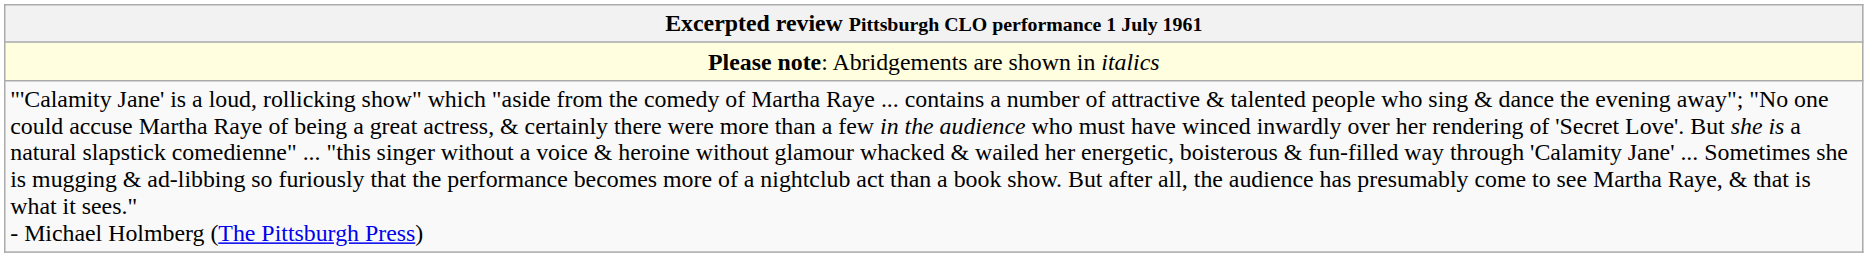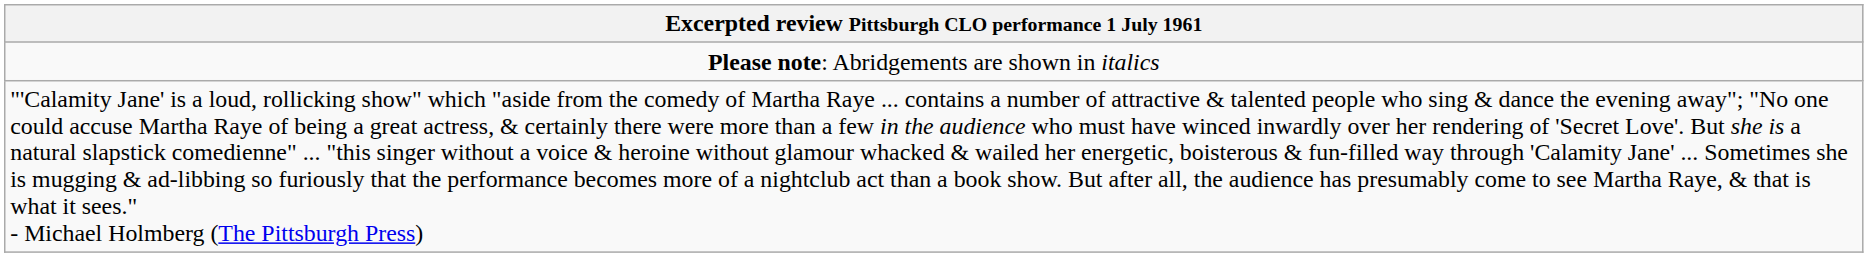(934, 61) lightyellow background -> (934, 61) no background
